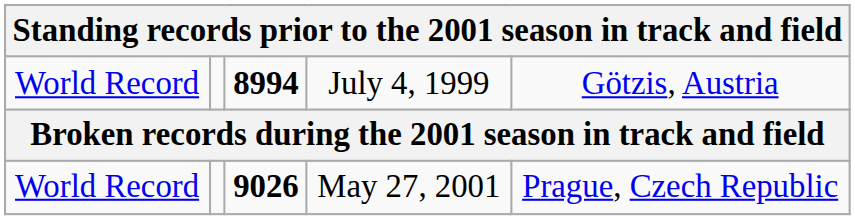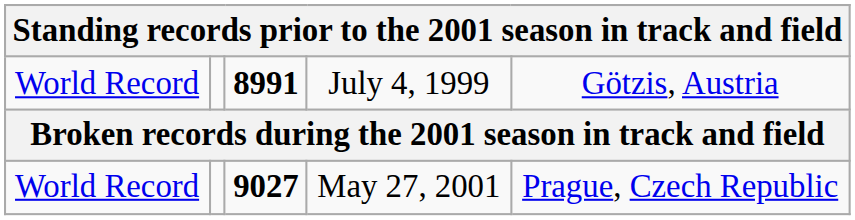(266, 82) 8994 -> (266, 82) 8991
(266, 186) 9026 -> (266, 186) 9027
